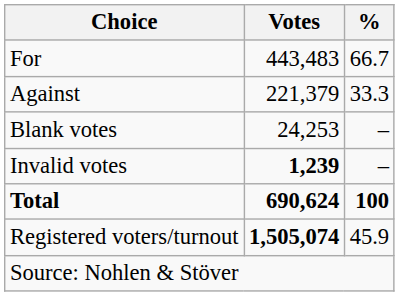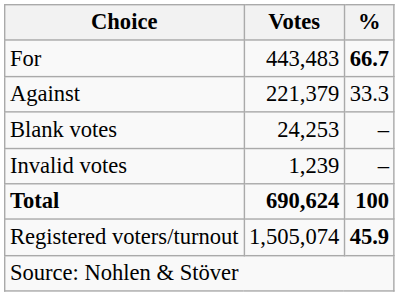(369, 58) normal -> (369, 58) bold
(314, 165) bold -> (314, 165) normal
(294, 237) bold -> (294, 237) normal
(369, 237) normal -> (369, 237) bold
